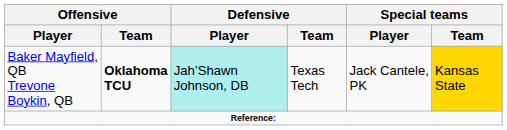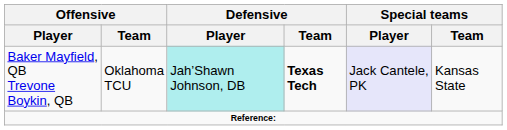(136, 78) bold -> (134, 78) normal
(308, 78) normal -> (305, 78) bold
(389, 78) no background -> (389, 78) lavender background
(457, 78) gold background -> (457, 78) no background
